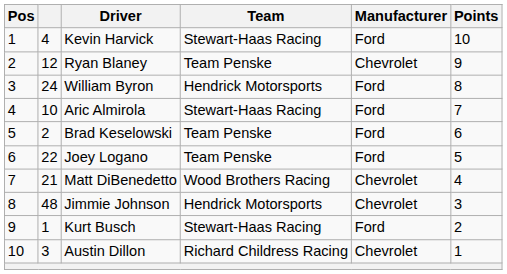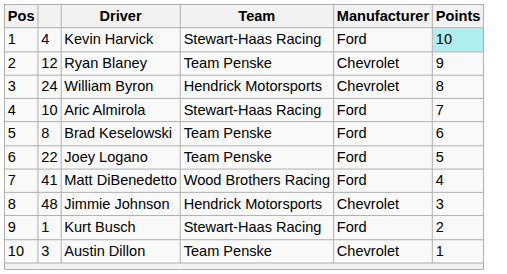(462, 39) no background -> (444, 39) paleturquoise background
(370, 86) Ford -> (368, 86) Chevrolet
(45, 133) 2 -> (45, 133) 8
(49, 180) 21 -> (49, 180) 41
(386, 180) Chevrolet -> (352, 180) Ford
(266, 250) Richard Childress Racing -> (228, 250) Team Penske
